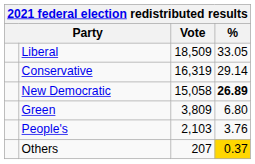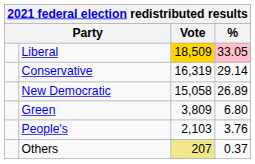(193, 52) no background -> (193, 52) gold background
(233, 52) no background -> (233, 52) pink background
(233, 91) bold -> (233, 91) normal
(202, 149) no background -> (202, 149) khaki background
(236, 149) gold background -> (236, 149) no background
